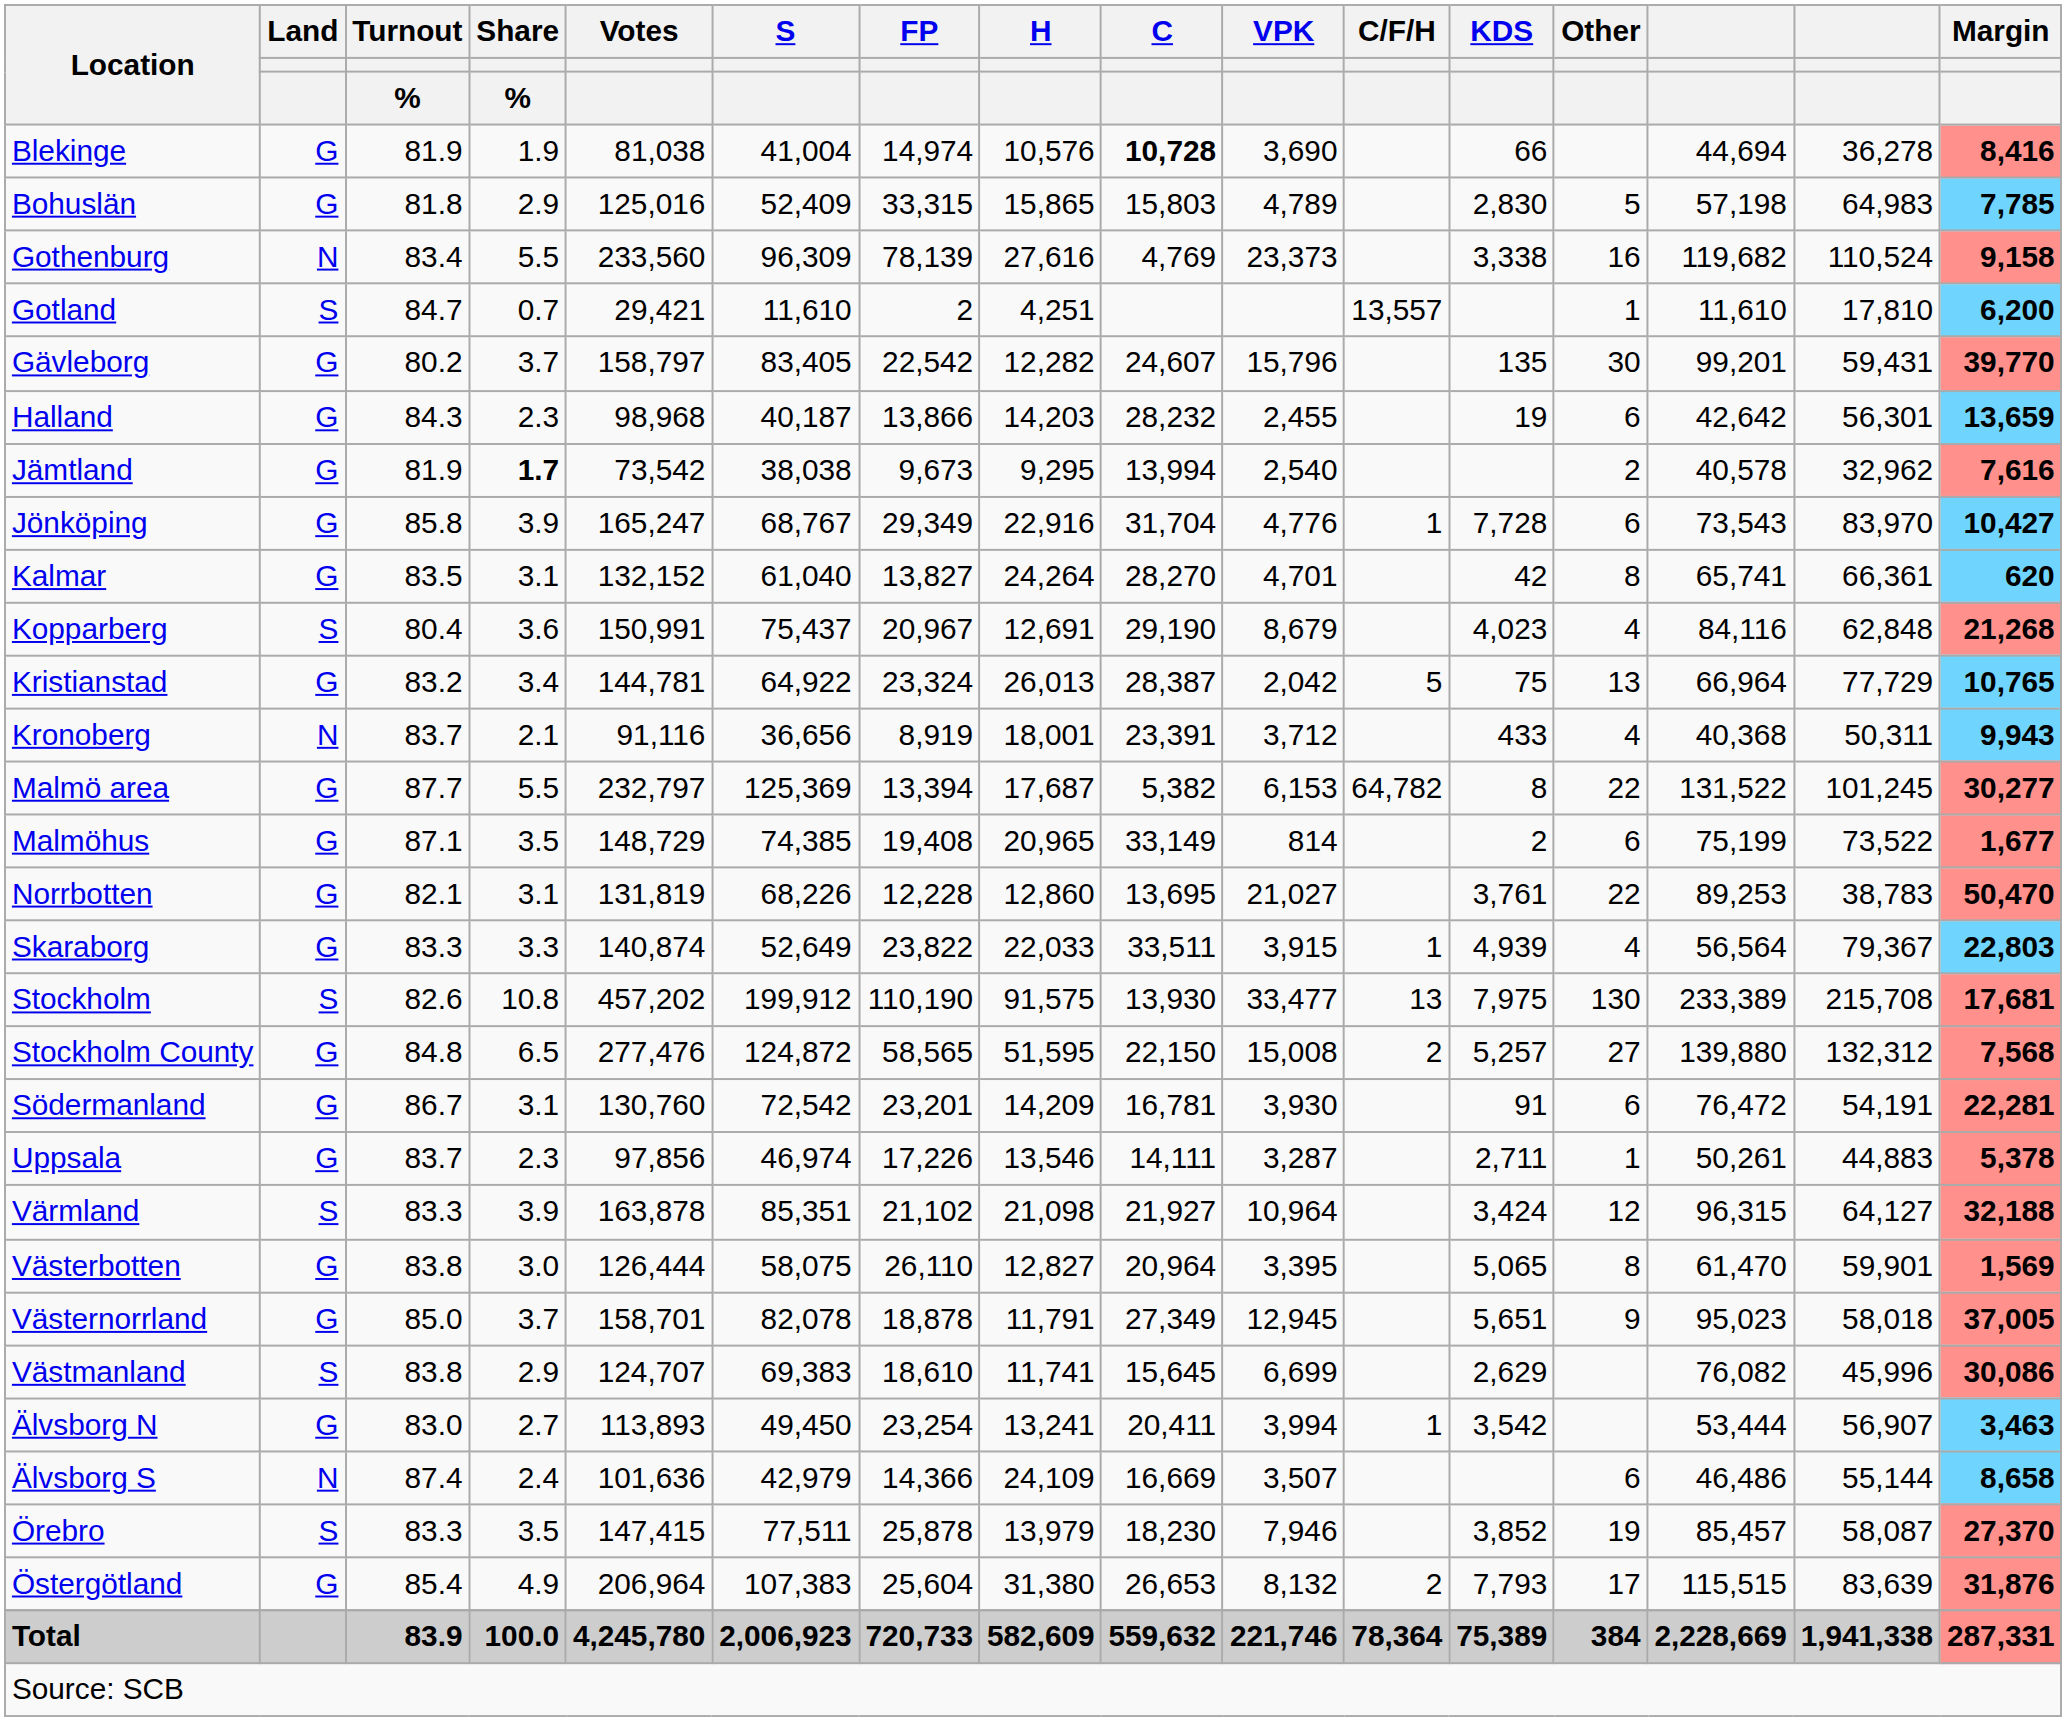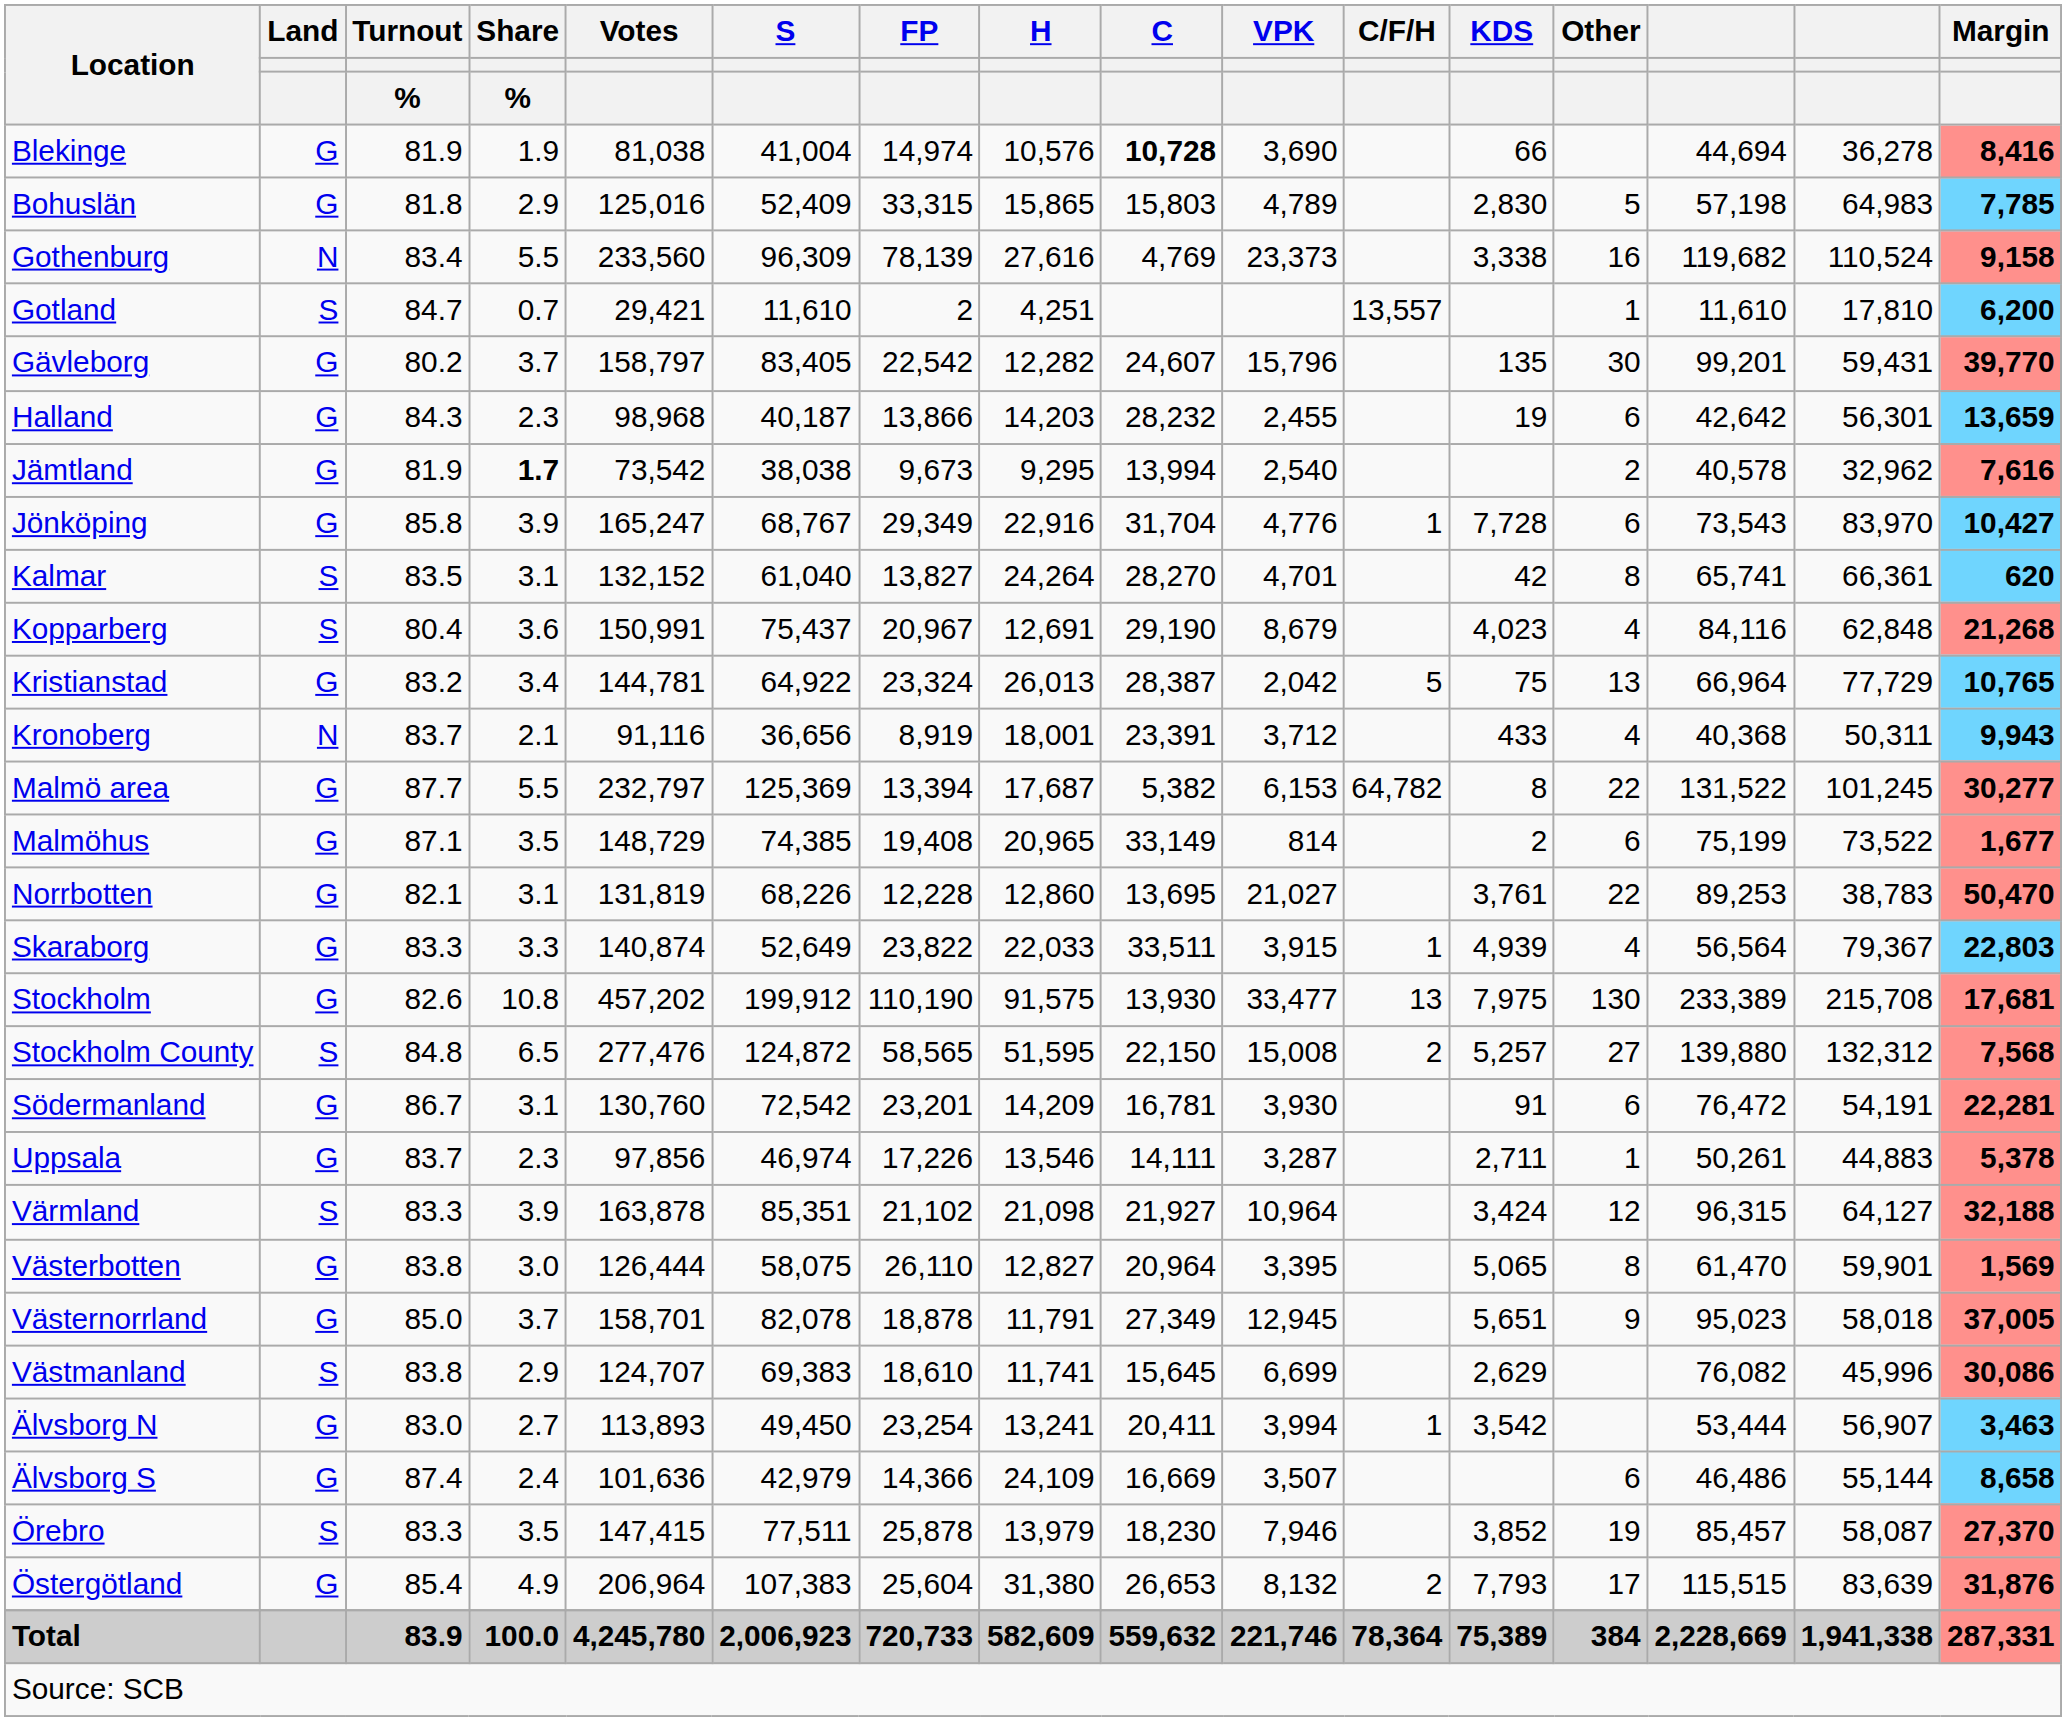(327, 575) G -> (328, 575) S
(328, 999) S -> (327, 999) G
(327, 1052) G -> (328, 1052) S
(328, 1477) N -> (327, 1477) G
